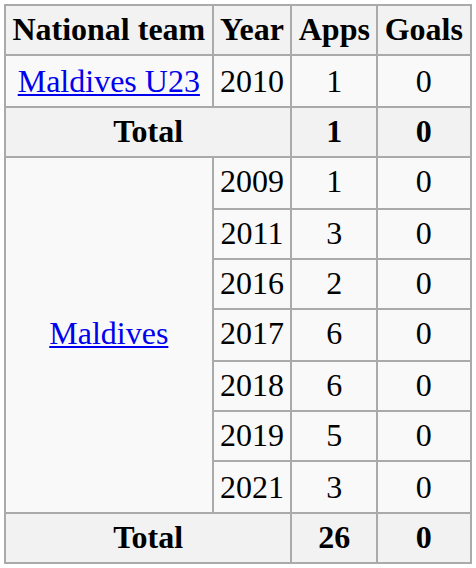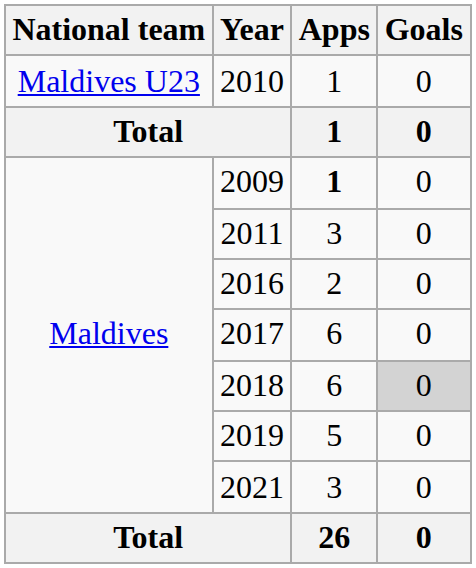(334, 182) normal -> (334, 182) bold
(424, 385) no background -> (424, 385) lightgrey background
